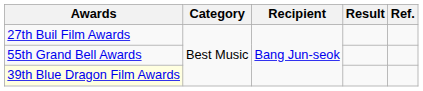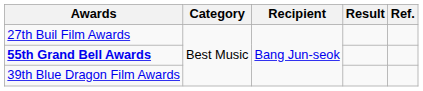(74, 55) normal -> (79, 55) bold
(94, 75) lightyellow background -> (94, 75) no background
